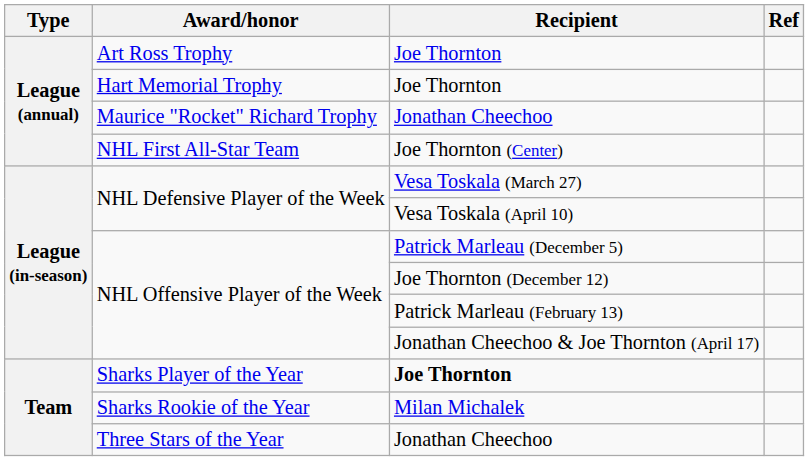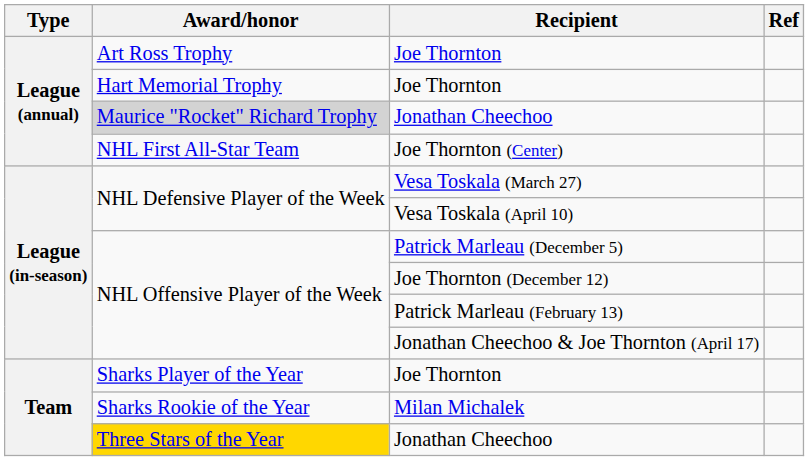(237, 117) no background -> (237, 117) lightgrey background
(453, 375) bold -> (448, 375) normal
(190, 439) no background -> (190, 439) gold background
